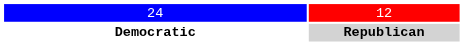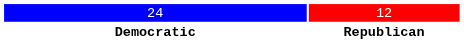(384, 33) lightgrey background -> (384, 33) no background
